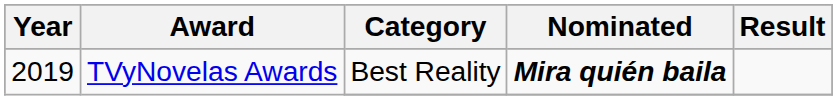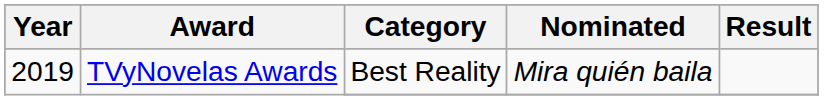(620, 71) bold -> (613, 71) normal
